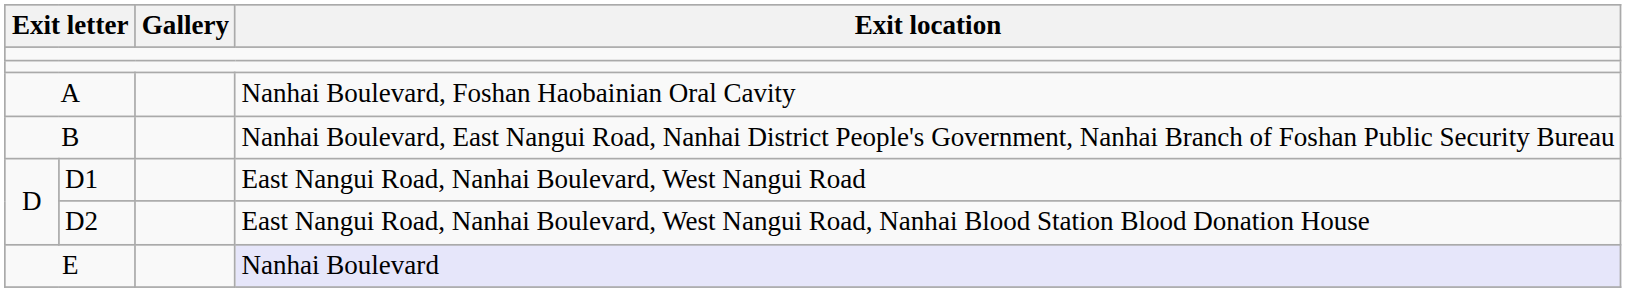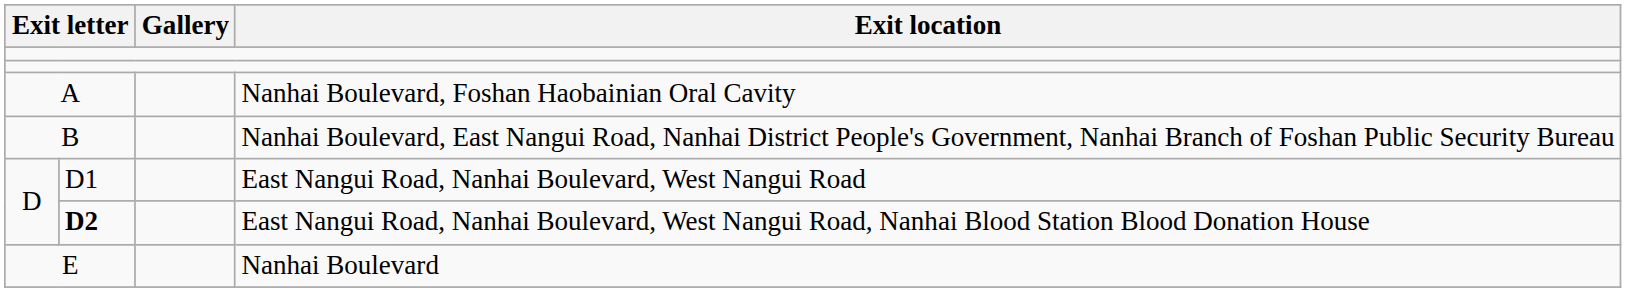(82, 222) normal -> (82, 222) bold
(340, 265) lavender background -> (340, 265) no background
